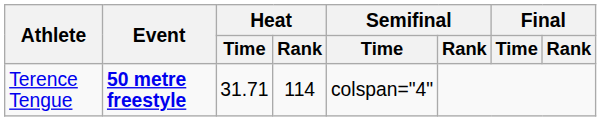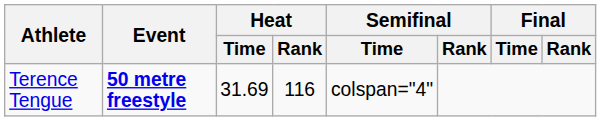(244, 90) 31.71 -> (244, 90) 31.69
(300, 90) 114 -> (300, 90) 116
